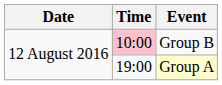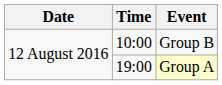(134, 42) pink background -> (134, 42) no background
